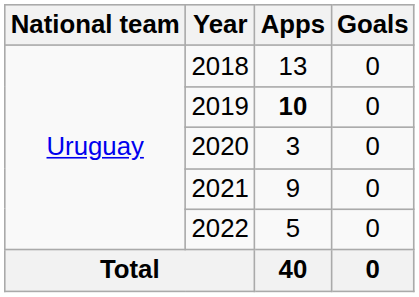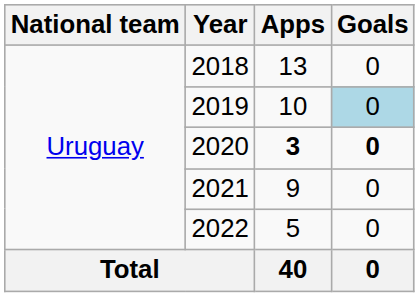(293, 106) bold -> (293, 106) normal
(373, 106) no background -> (373, 106) lightblue background
(293, 147) normal -> (293, 147) bold
(373, 147) normal -> (373, 147) bold
